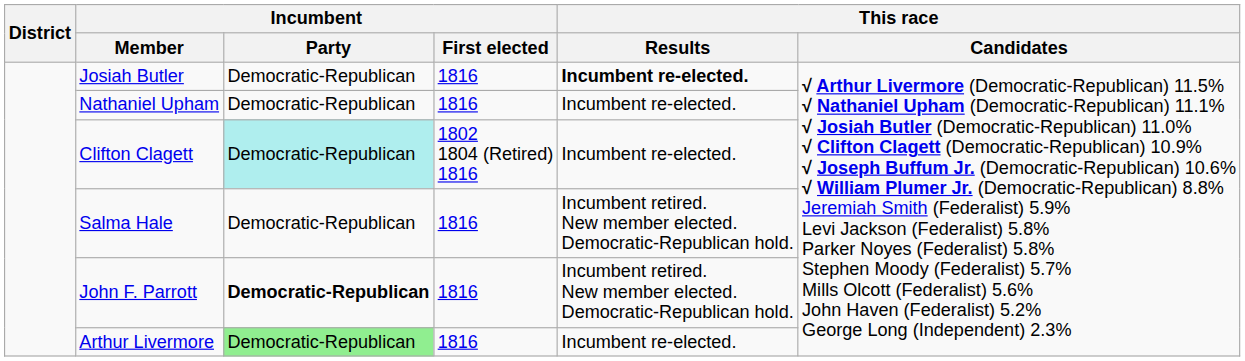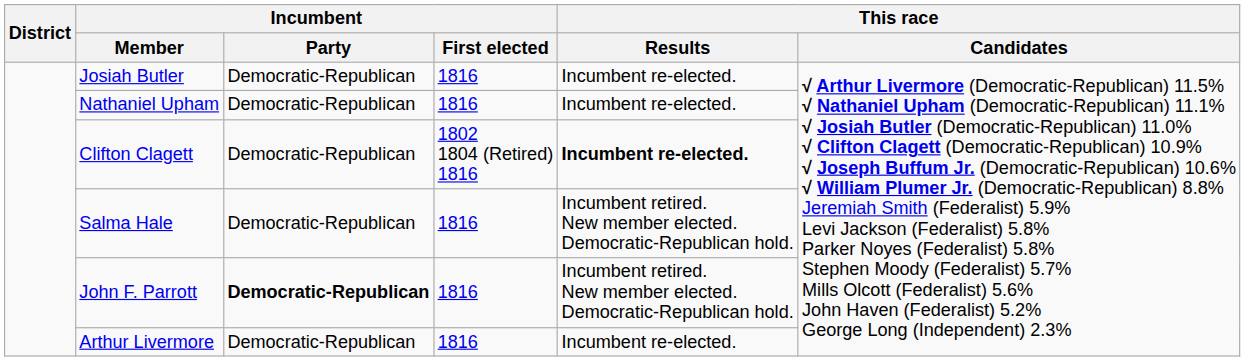(655, 76) bold -> (649, 76) normal
(321, 153) paleturquoise background -> (321, 153) no background
(649, 153) normal -> (655, 153) bold
(321, 341) lightgreen background -> (321, 341) no background
